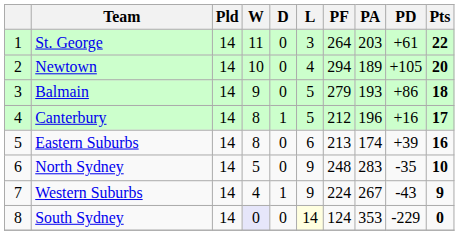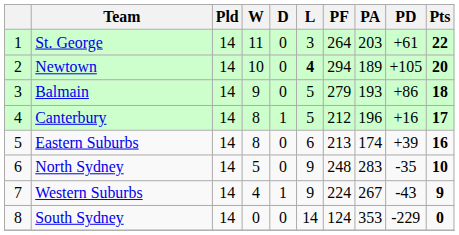(310, 67) normal -> (310, 67) bold
(256, 218) lavender background -> (256, 218) no background
(310, 218) lightyellow background -> (310, 218) no background
